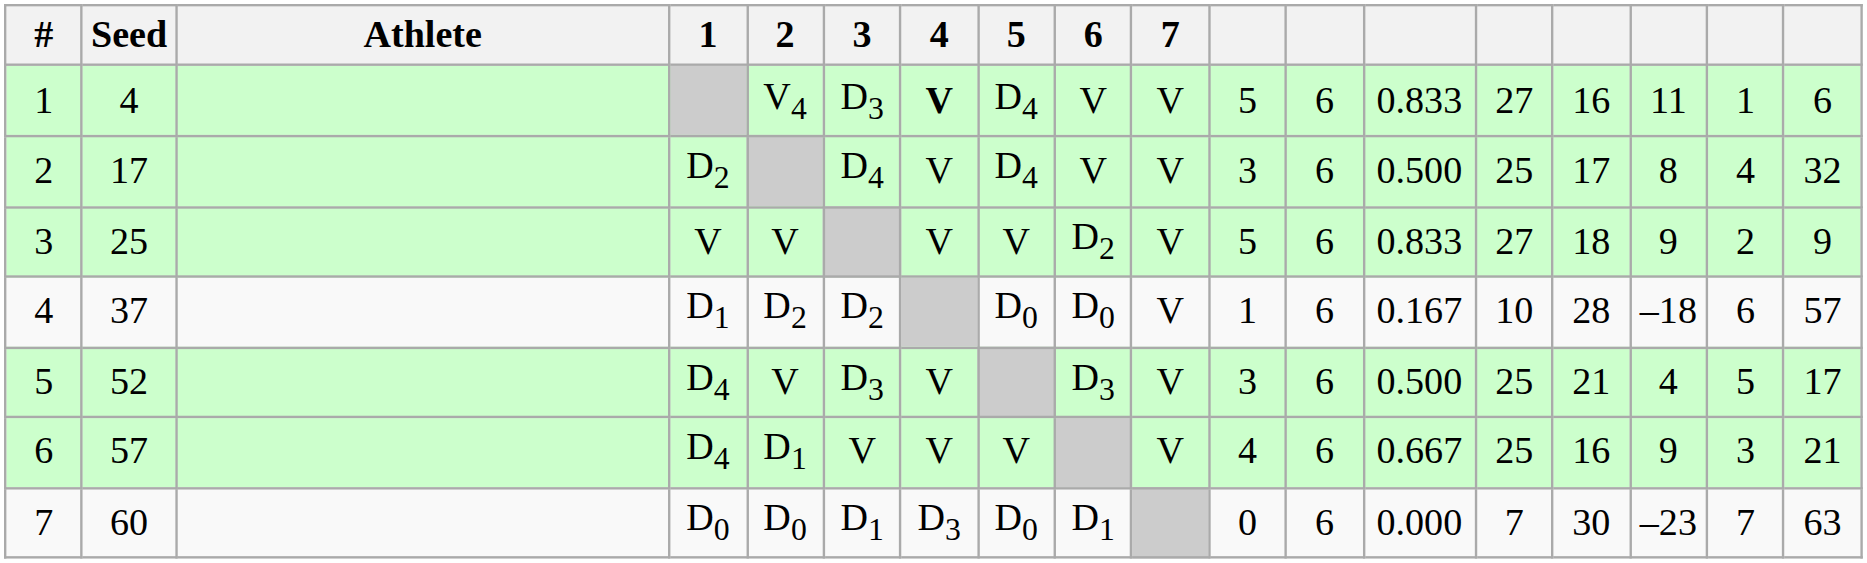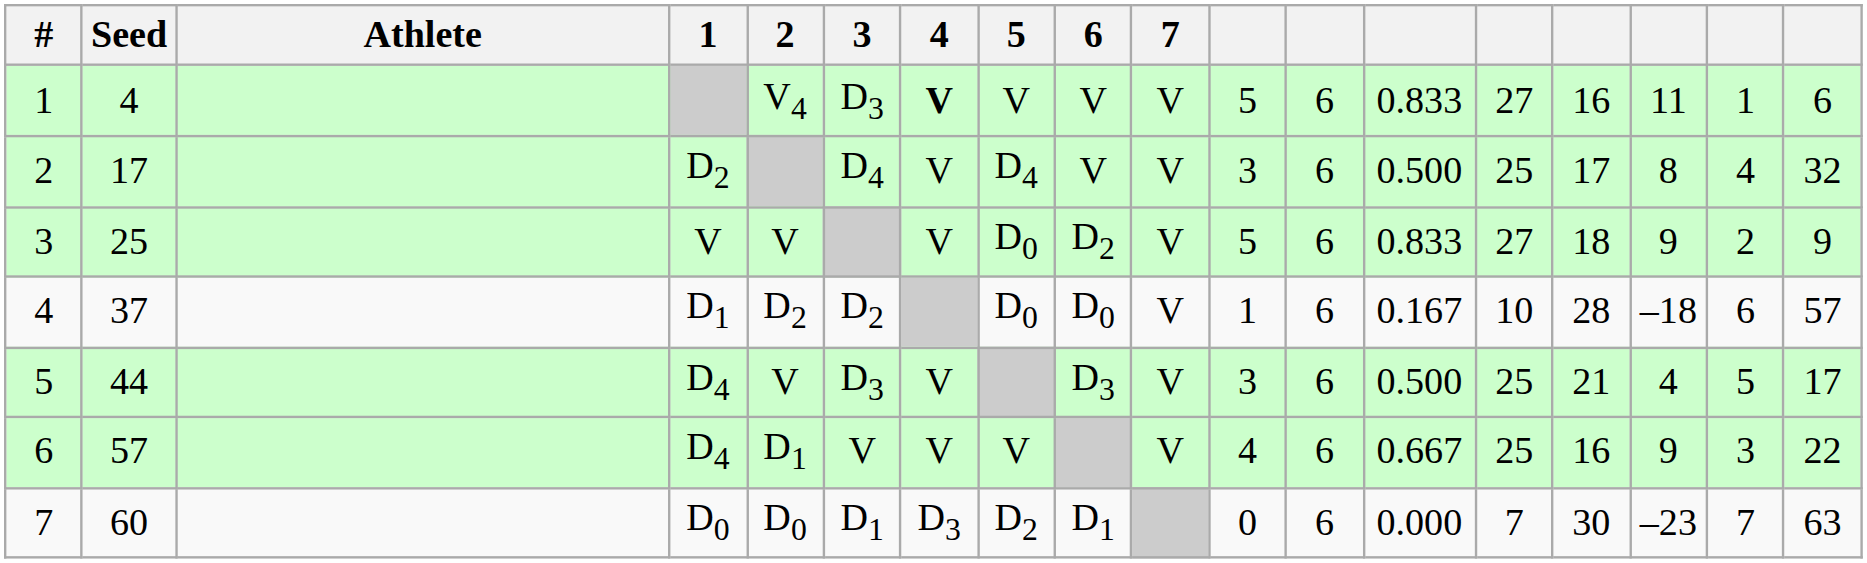(1016, 100) D4 -> (1016, 100) V
(1016, 240) V -> (1016, 240) D0
(129, 381) 52 -> (129, 381) 44
(1822, 451) 21 -> (1822, 451) 22
(1016, 522) D0 -> (1016, 522) D2
